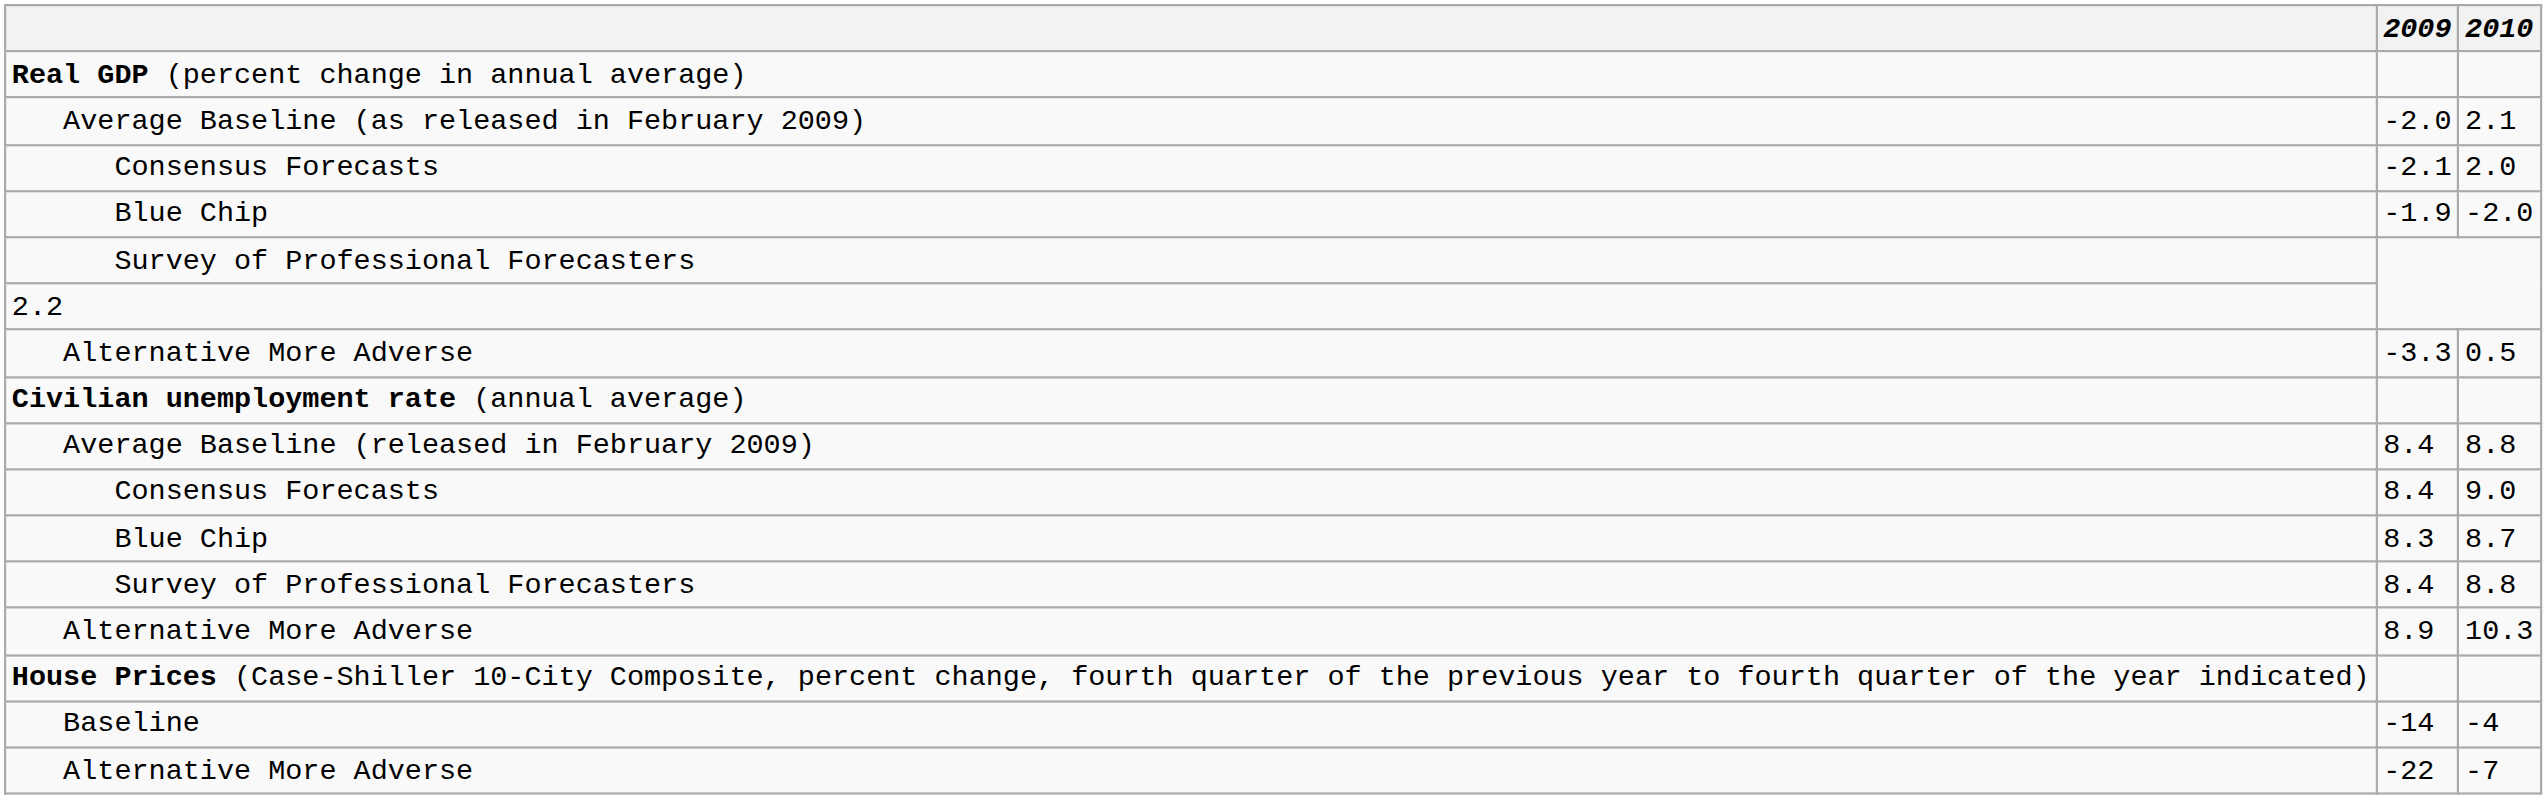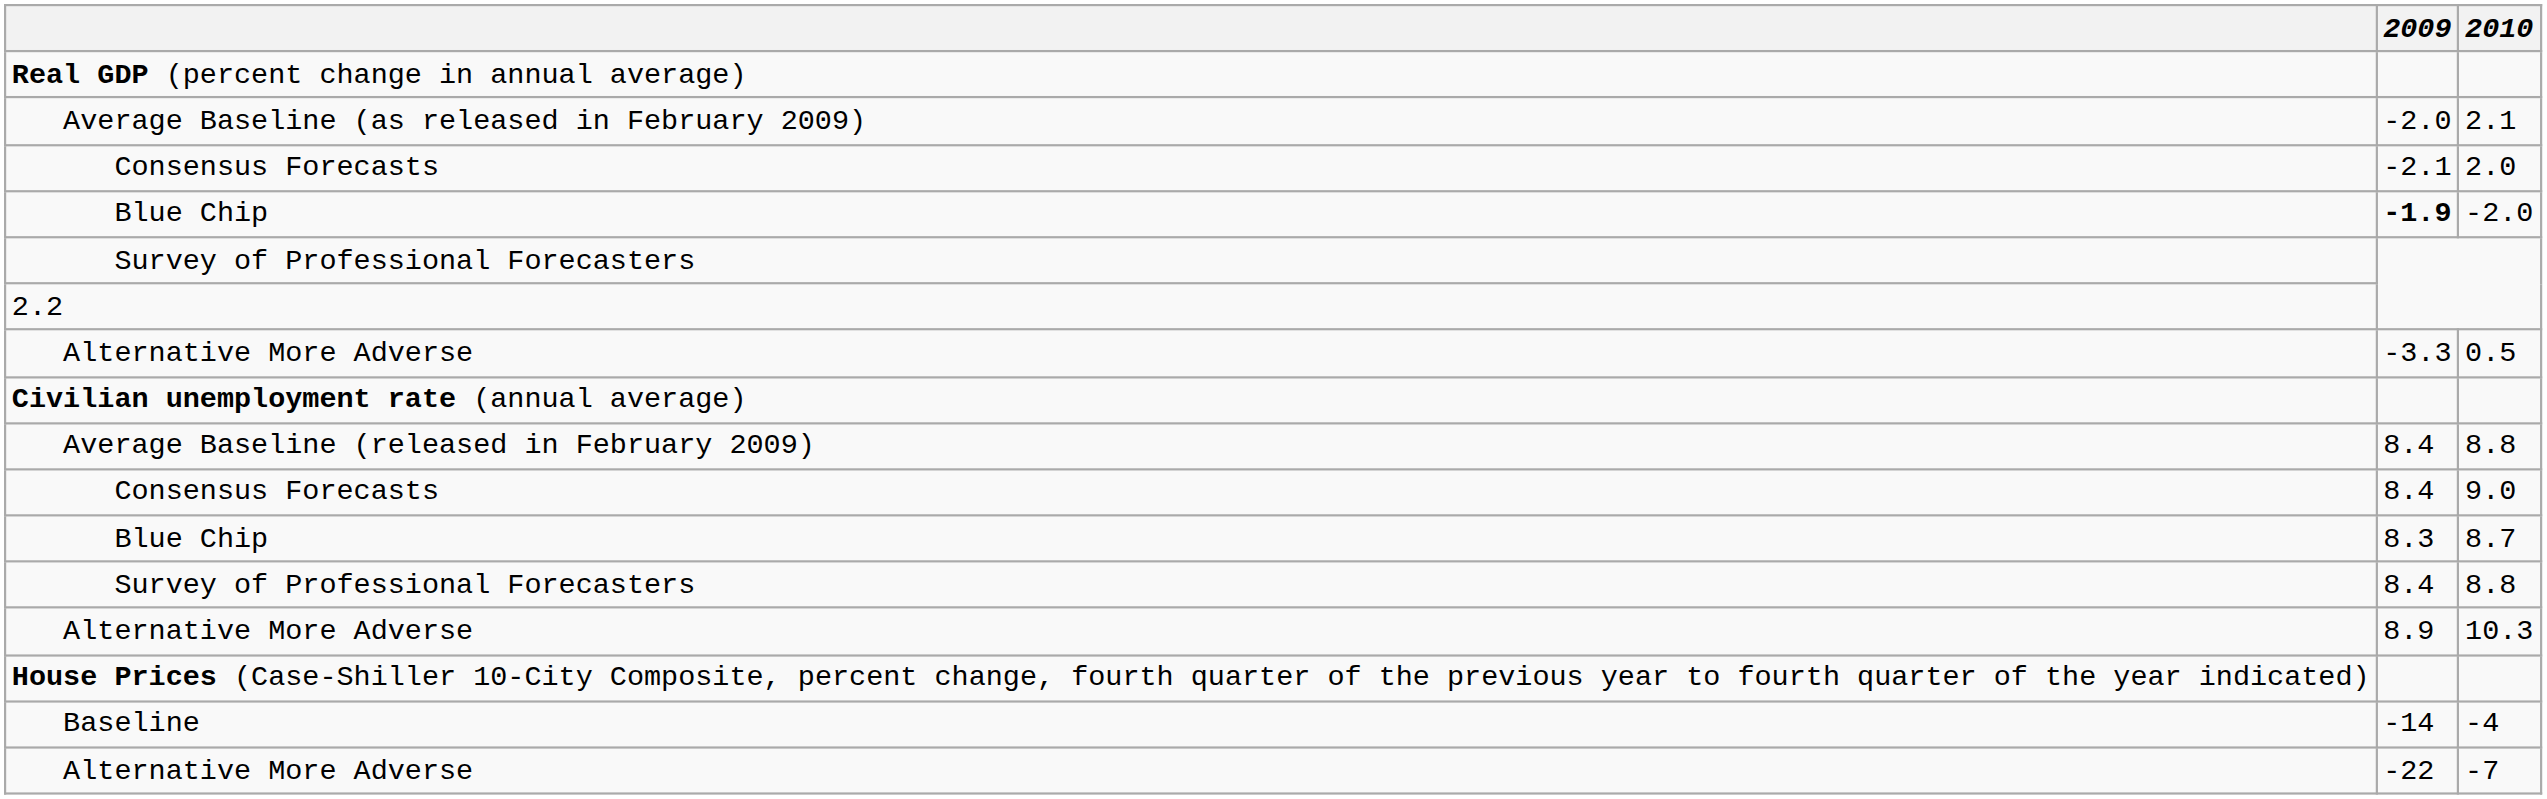(2417, 214) normal -> (2417, 214) bold
